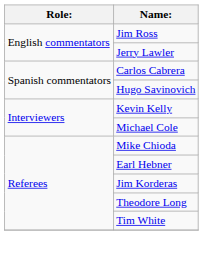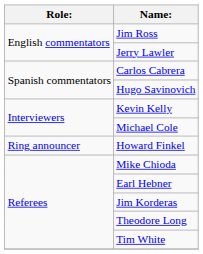+ row: (150, 145)
